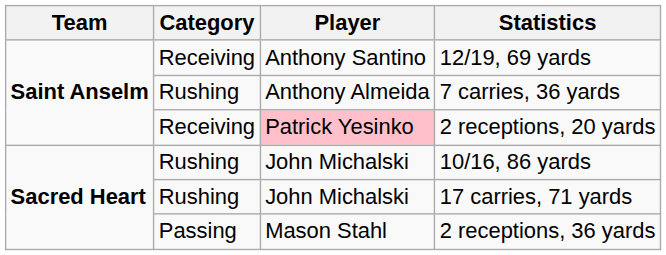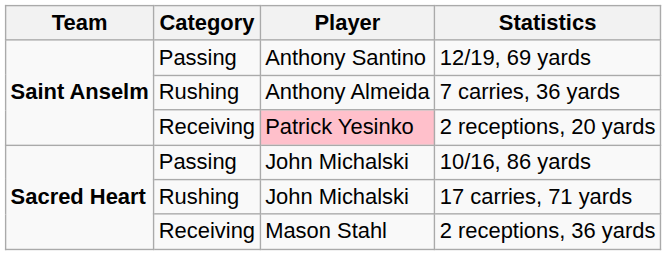(207, 57) Receiving -> (198, 57) Passing
(199, 161) Rushing -> (198, 161) Passing
(198, 231) Passing -> (207, 231) Receiving
